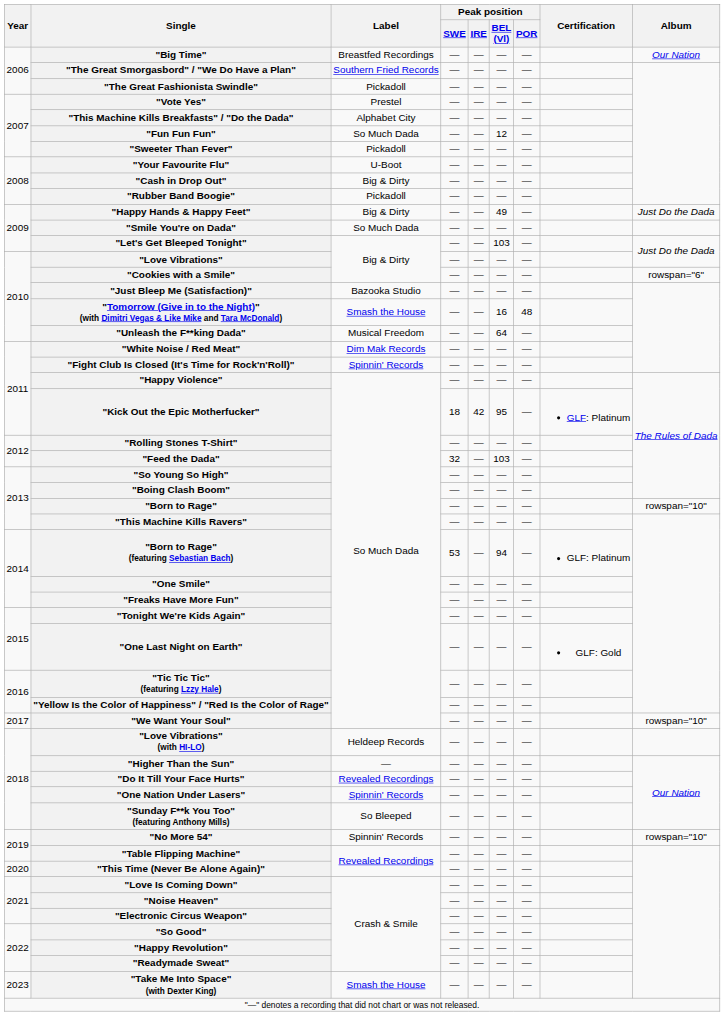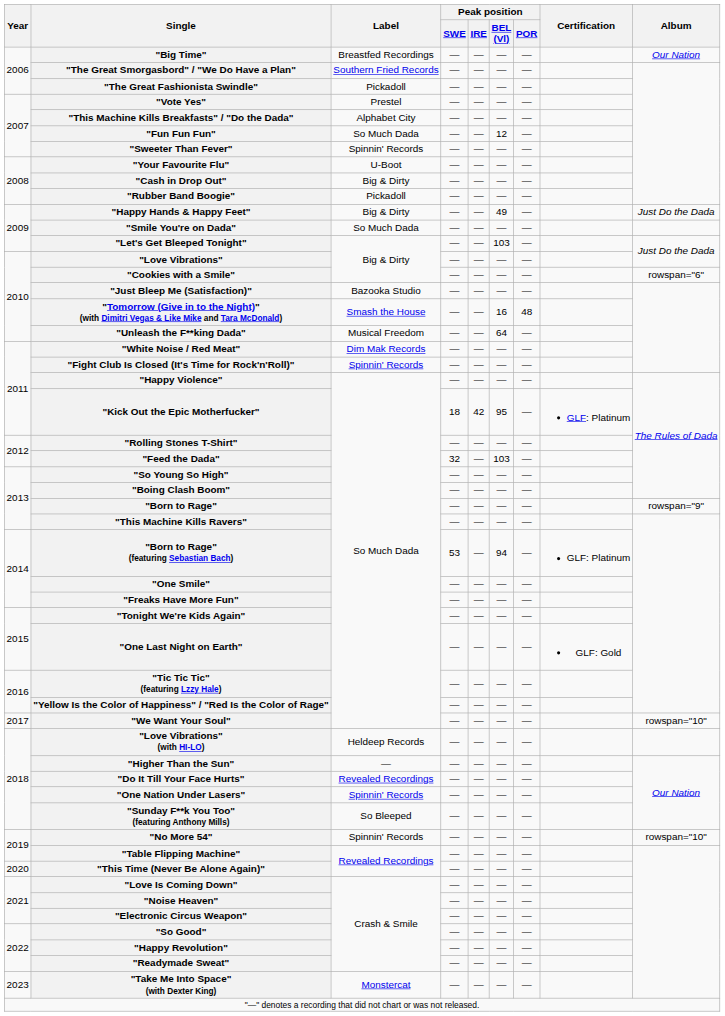(386, 149) Pickadoll -> (386, 149) Spinnin' Records
(676, 506) rowspan="10" -> (676, 506) rowspan="9"
(386, 984) Smash the House -> (386, 984) Monstercat
